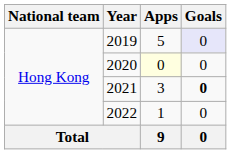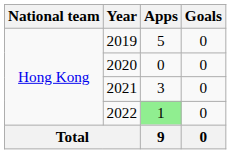(203, 40) lavender background -> (203, 40) no background
(161, 64) lightyellow background -> (161, 64) no background
(203, 88) bold -> (203, 88) normal
(161, 112) no background -> (161, 112) lightgreen background
